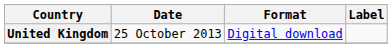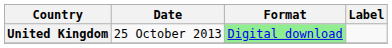(285, 34) no background -> (285, 34) lightgreen background
